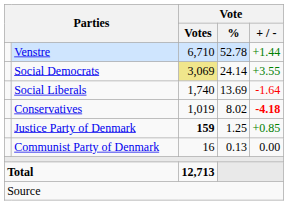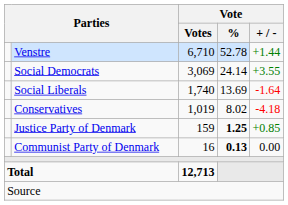(201, 71) khaki background -> (201, 71) no background
(268, 109) bold -> (268, 109) normal
(205, 128) bold -> (205, 128) normal
(236, 128) normal -> (236, 128) bold
(236, 147) normal -> (236, 147) bold
